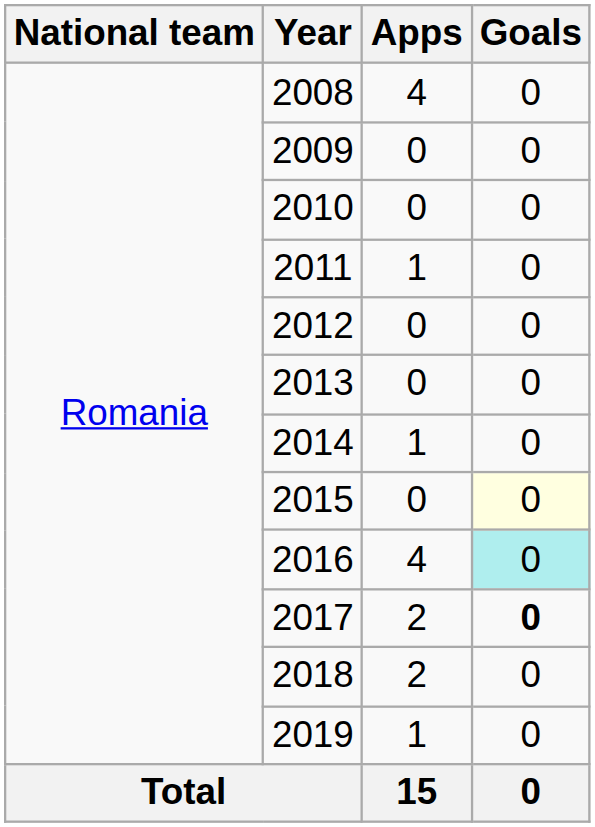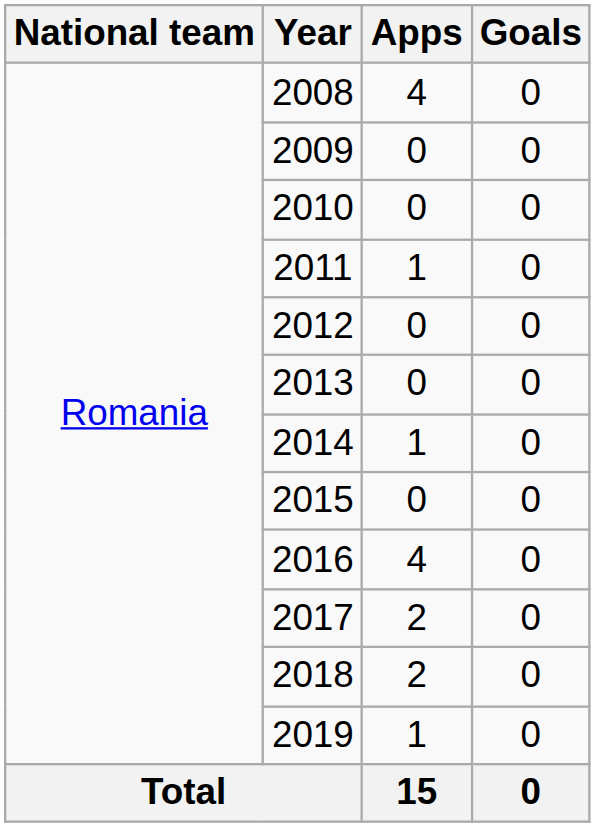(531, 500) lightyellow background -> (531, 500) no background
(531, 558) paleturquoise background -> (531, 558) no background
(531, 617) bold -> (531, 617) normal
